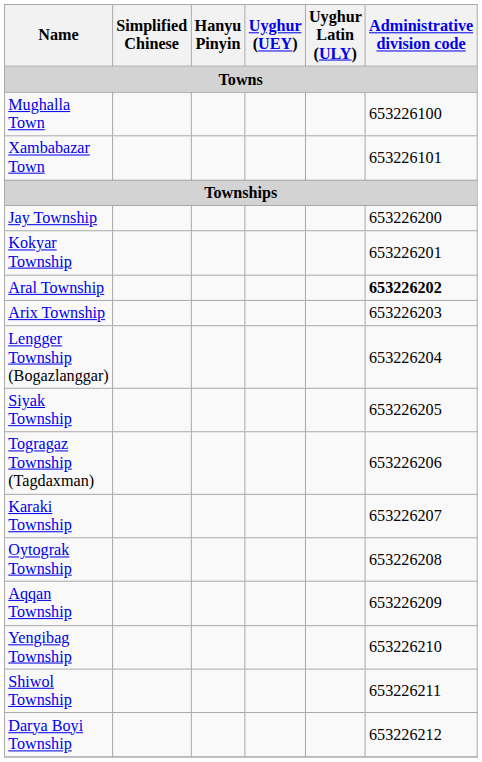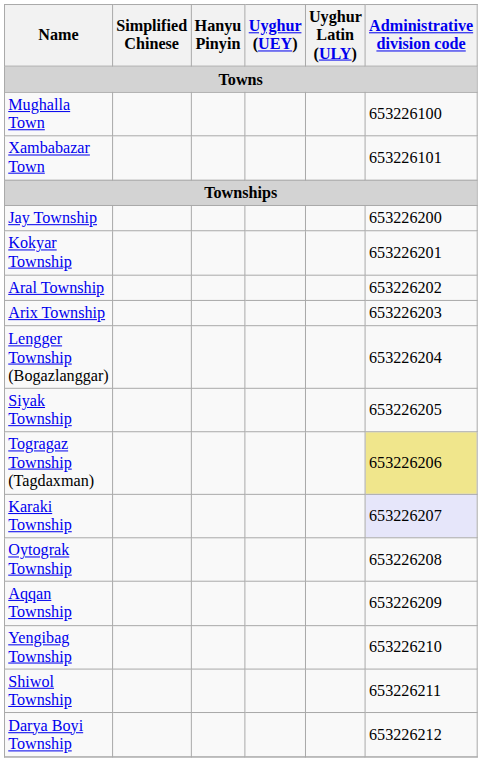(405, 287) bold -> (405, 287) normal
(405, 462) no background -> (405, 462) khaki background
(405, 515) no background -> (405, 515) lavender background
